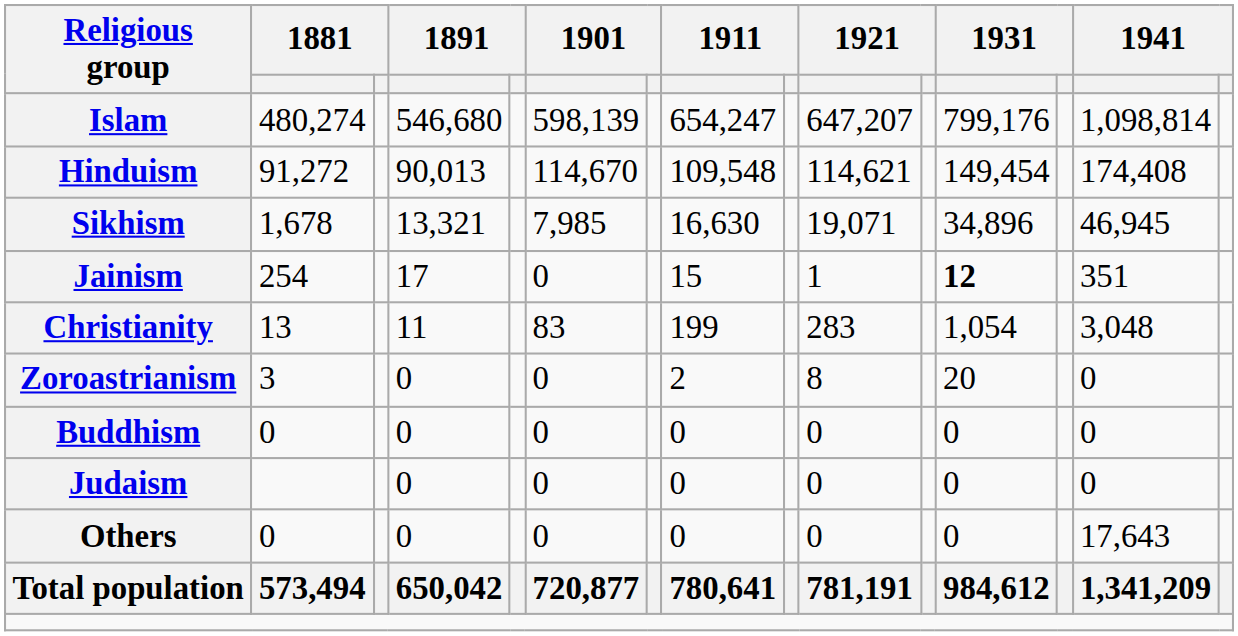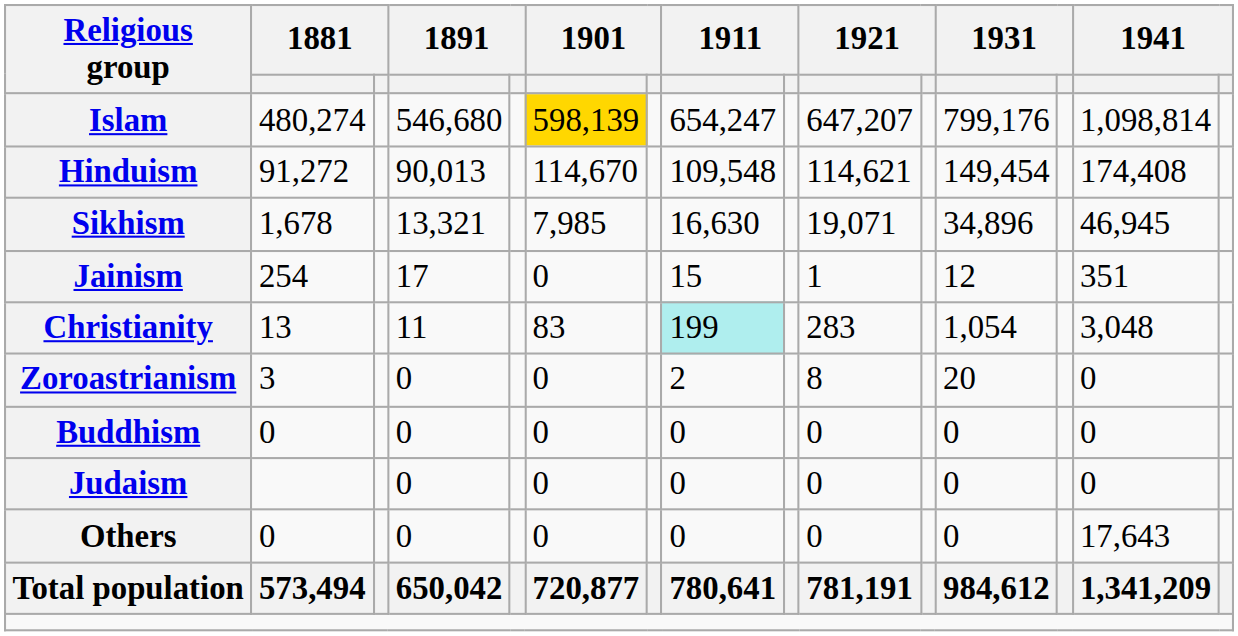(586, 119) no background -> (586, 119) gold background
(960, 275) bold -> (960, 275) normal
(694, 327) no background -> (694, 327) paleturquoise background
